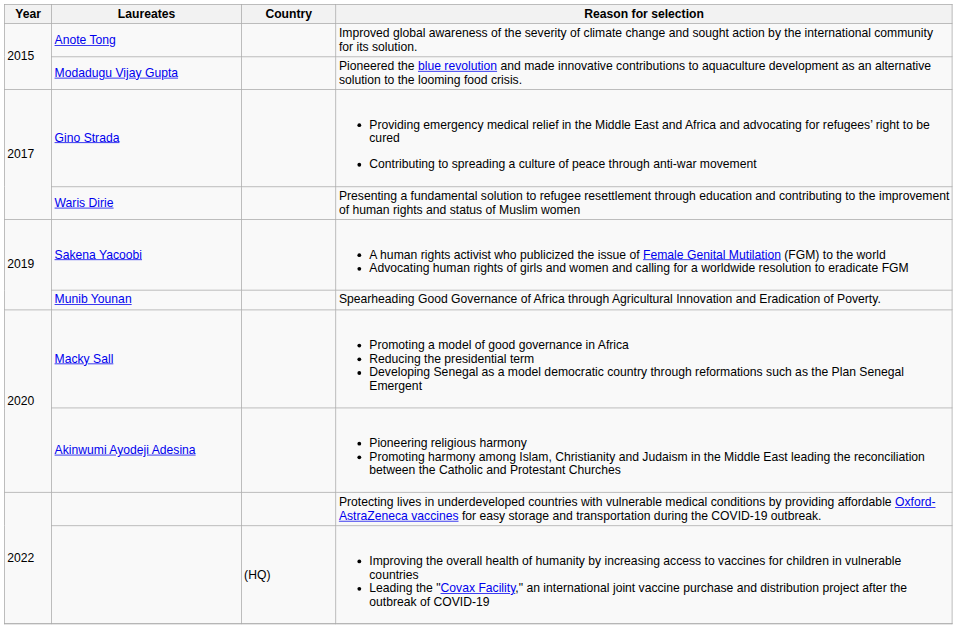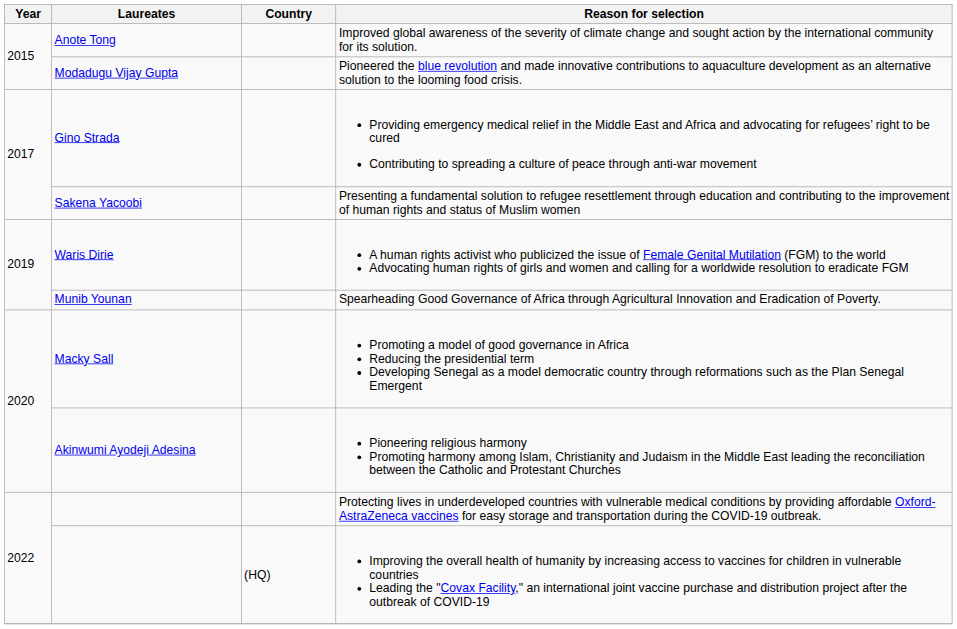(84, 203) Waris Dirie -> (98, 203) Sakena Yacoobi
(98, 254) Sakena Yacoobi -> (84, 254) Waris Dirie
